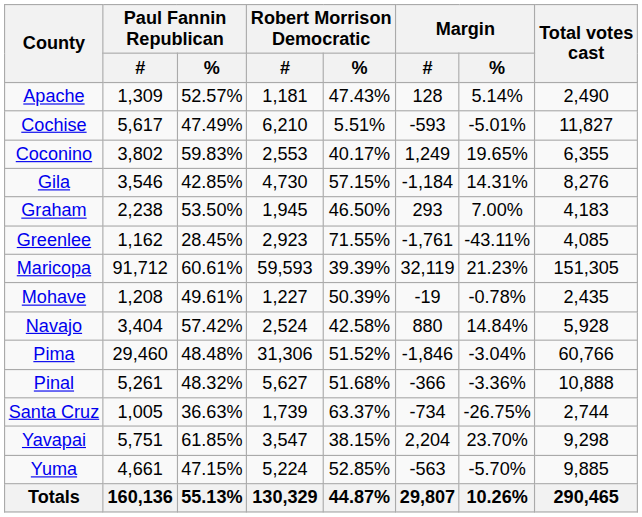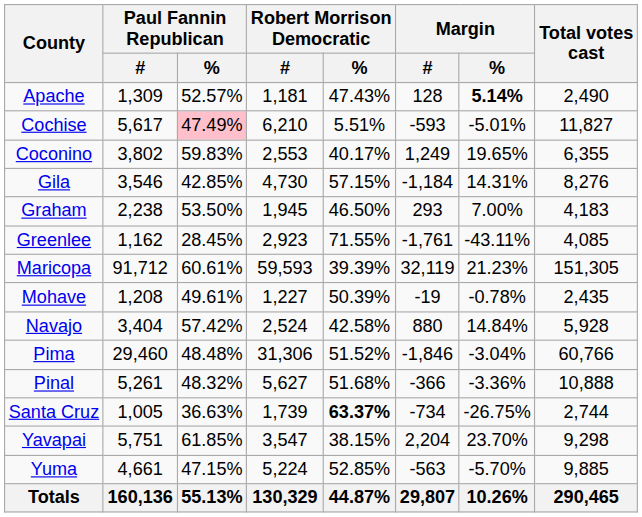(497, 96) normal -> (497, 96) bold
(212, 125) no background -> (212, 125) pink background
(359, 411) normal -> (359, 411) bold
